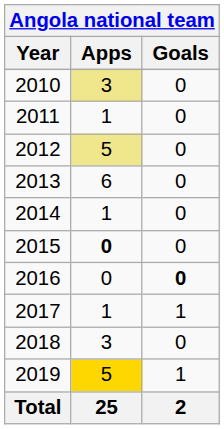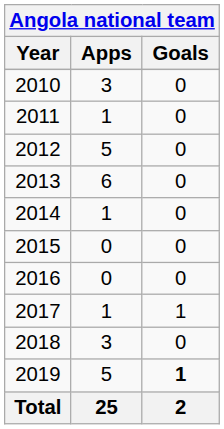(106, 85) khaki background -> (106, 85) no background
(106, 149) khaki background -> (106, 149) no background
(106, 246) bold -> (106, 246) normal
(181, 278) bold -> (181, 278) normal
(106, 375) gold background -> (106, 375) no background
(181, 375) normal -> (181, 375) bold
